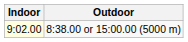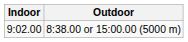(24, 29) lightyellow background -> (24, 29) no background
